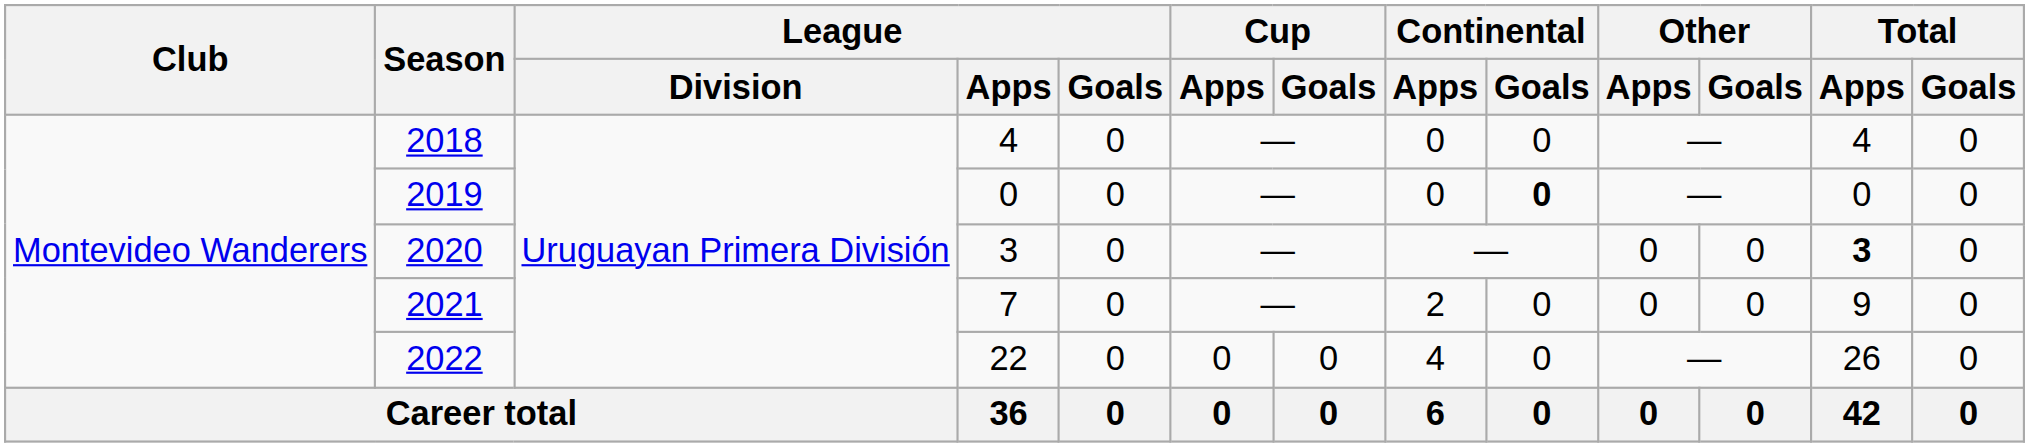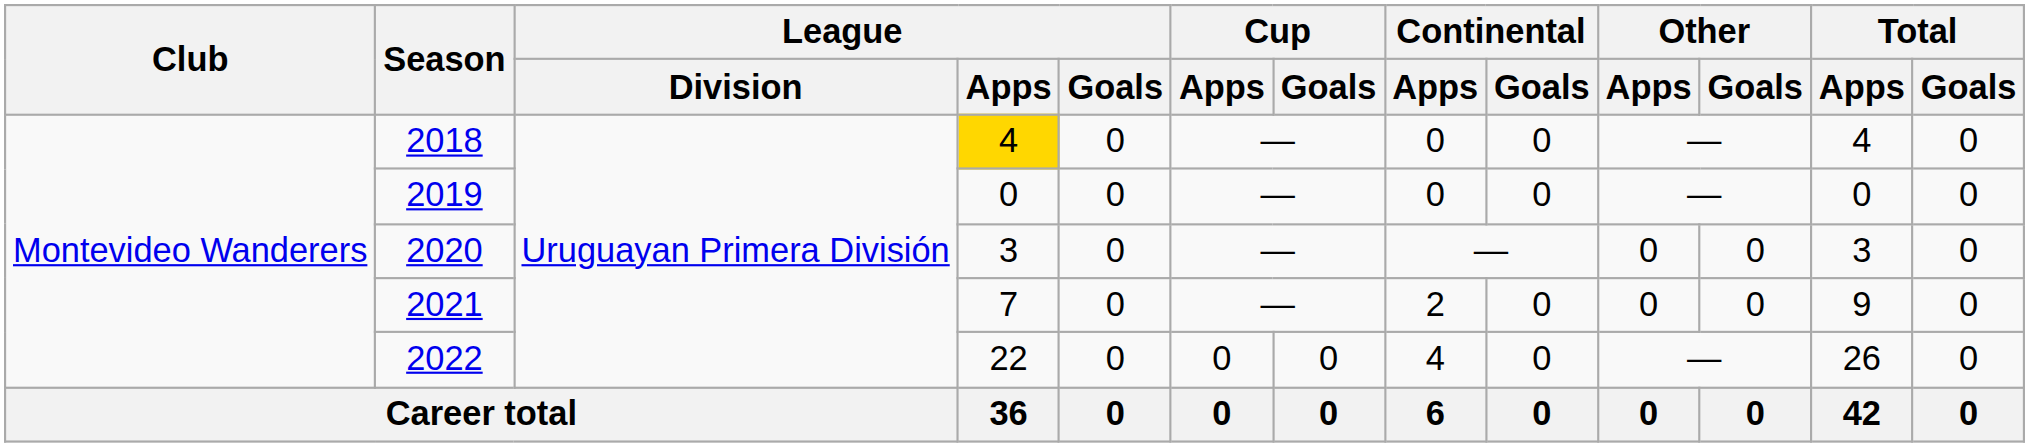(1009, 140) no background -> (1009, 140) gold background
(1542, 195) bold -> (1542, 195) normal
(1862, 250) bold -> (1862, 250) normal
